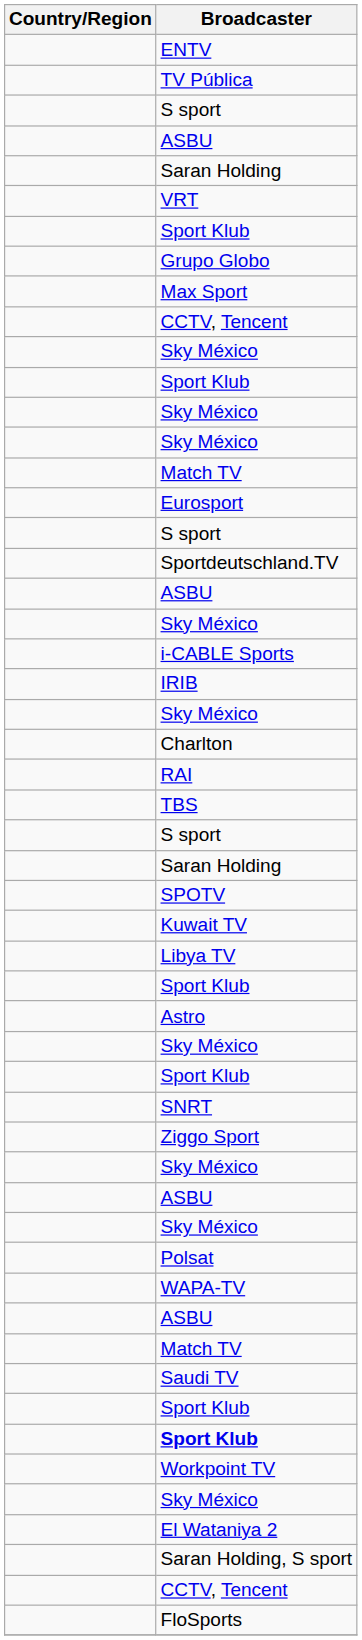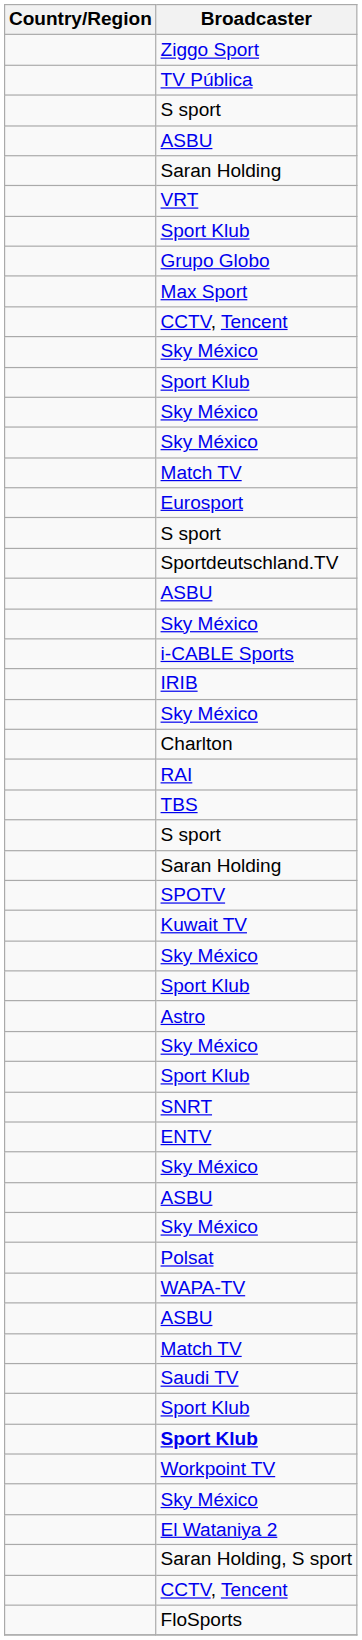(186, 49) ENTV -> (210, 49) Ziggo Sport
(198, 955) Libya TV -> (209, 955) Sky México
(210, 1136) Ziggo Sport -> (186, 1136) ENTV
